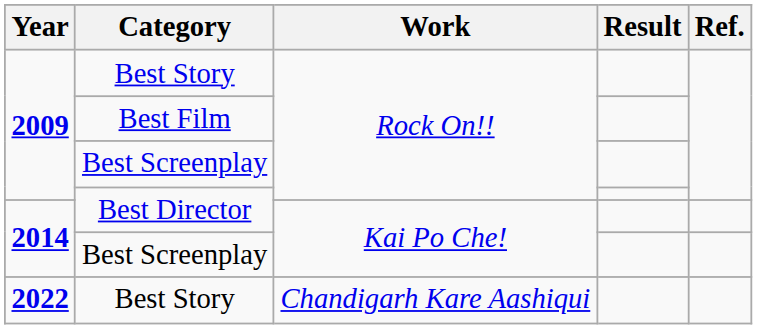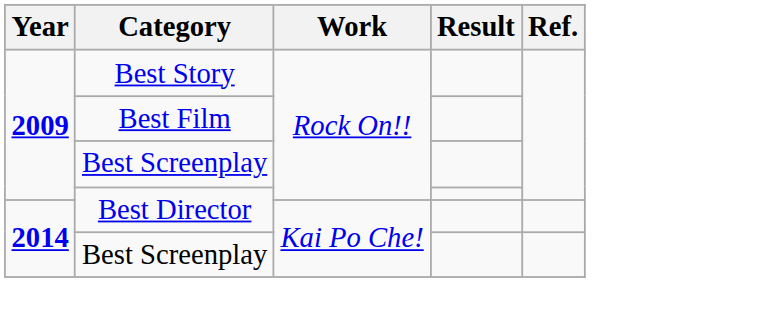- row: (40, 299)
